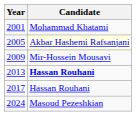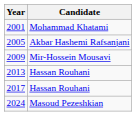(79, 42) lightyellow background -> (79, 42) no background
(62, 72) bold -> (60, 72) normal
